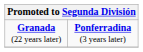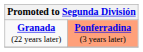(103, 33) no background -> (103, 33) lightsalmon background
